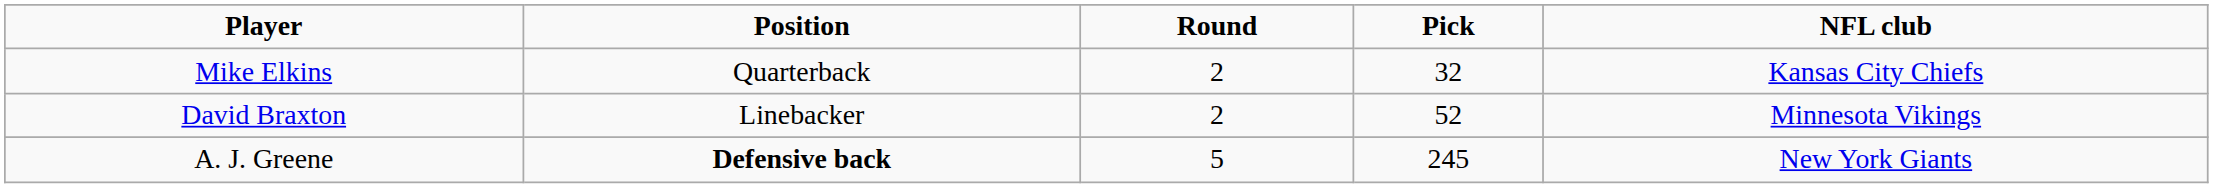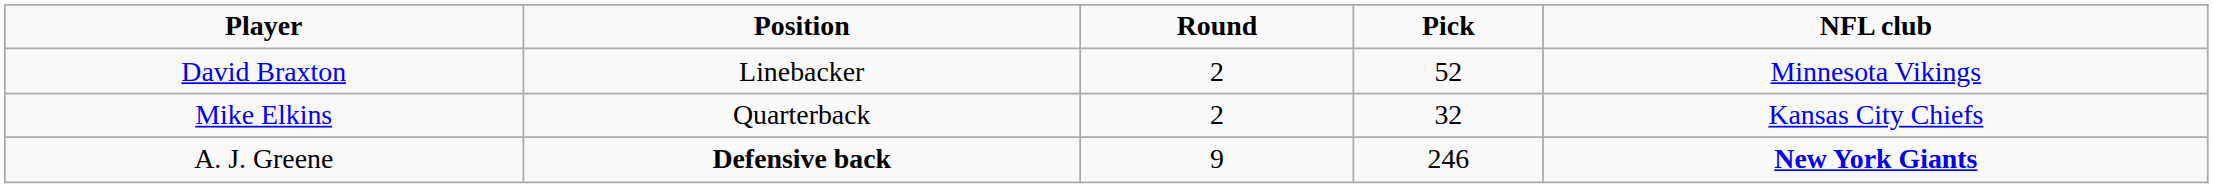rows swapped: (264, 70) <-> (264, 114)
(1217, 159) 5 -> (1217, 159) 9
(1448, 159) 245 -> (1448, 159) 246
(1876, 159) normal -> (1876, 159) bold
